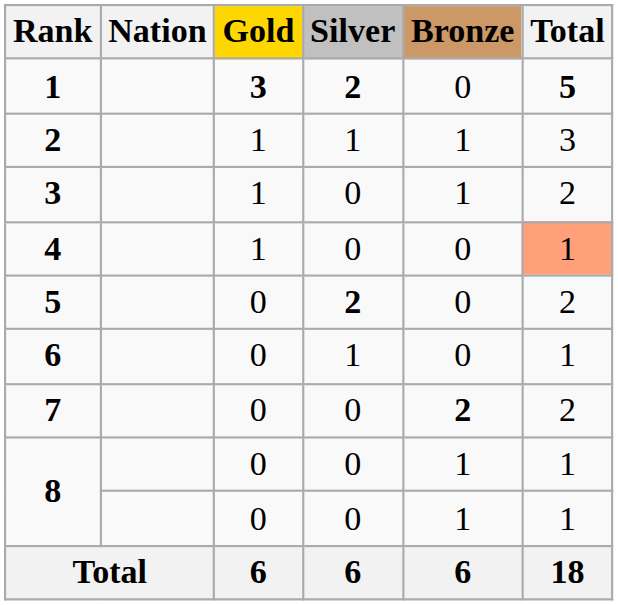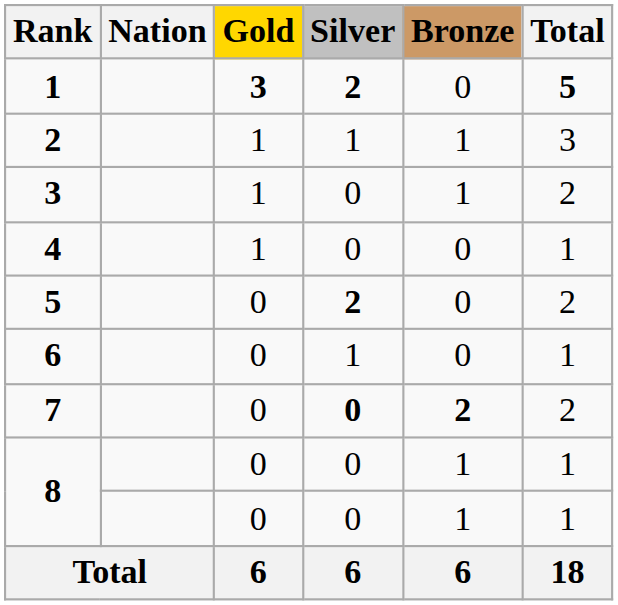(567, 247) lightsalmon background -> (567, 247) no background
(353, 409) normal -> (353, 409) bold
